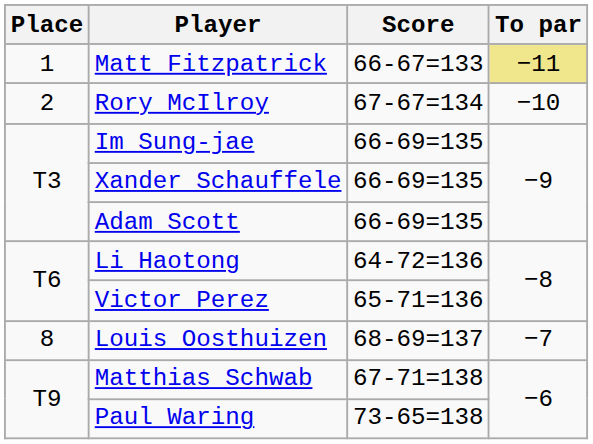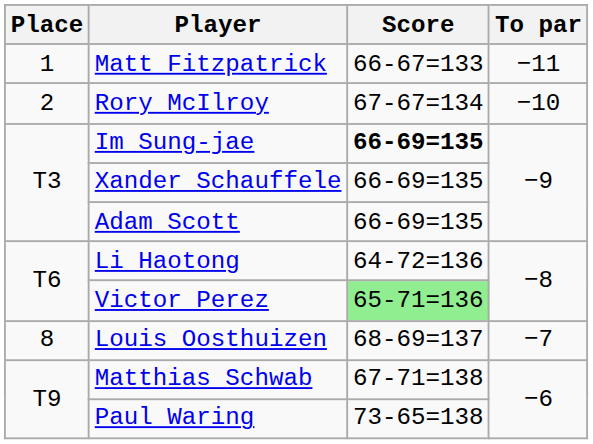(539, 64) khaki background -> (539, 64) no background
(418, 143) normal -> (418, 143) bold
(418, 300) no background -> (418, 300) lightgreen background
